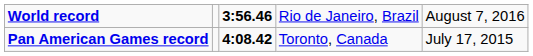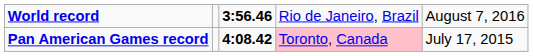(333, 39) no background -> (333, 39) pink background
